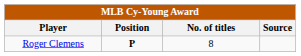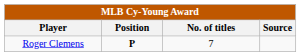(211, 43) 8 -> (211, 43) 7
